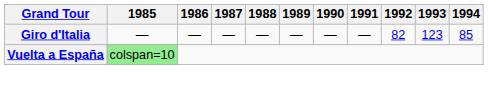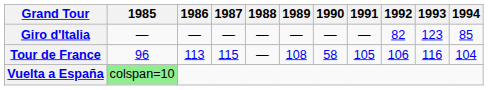+ row: (56, 54)
